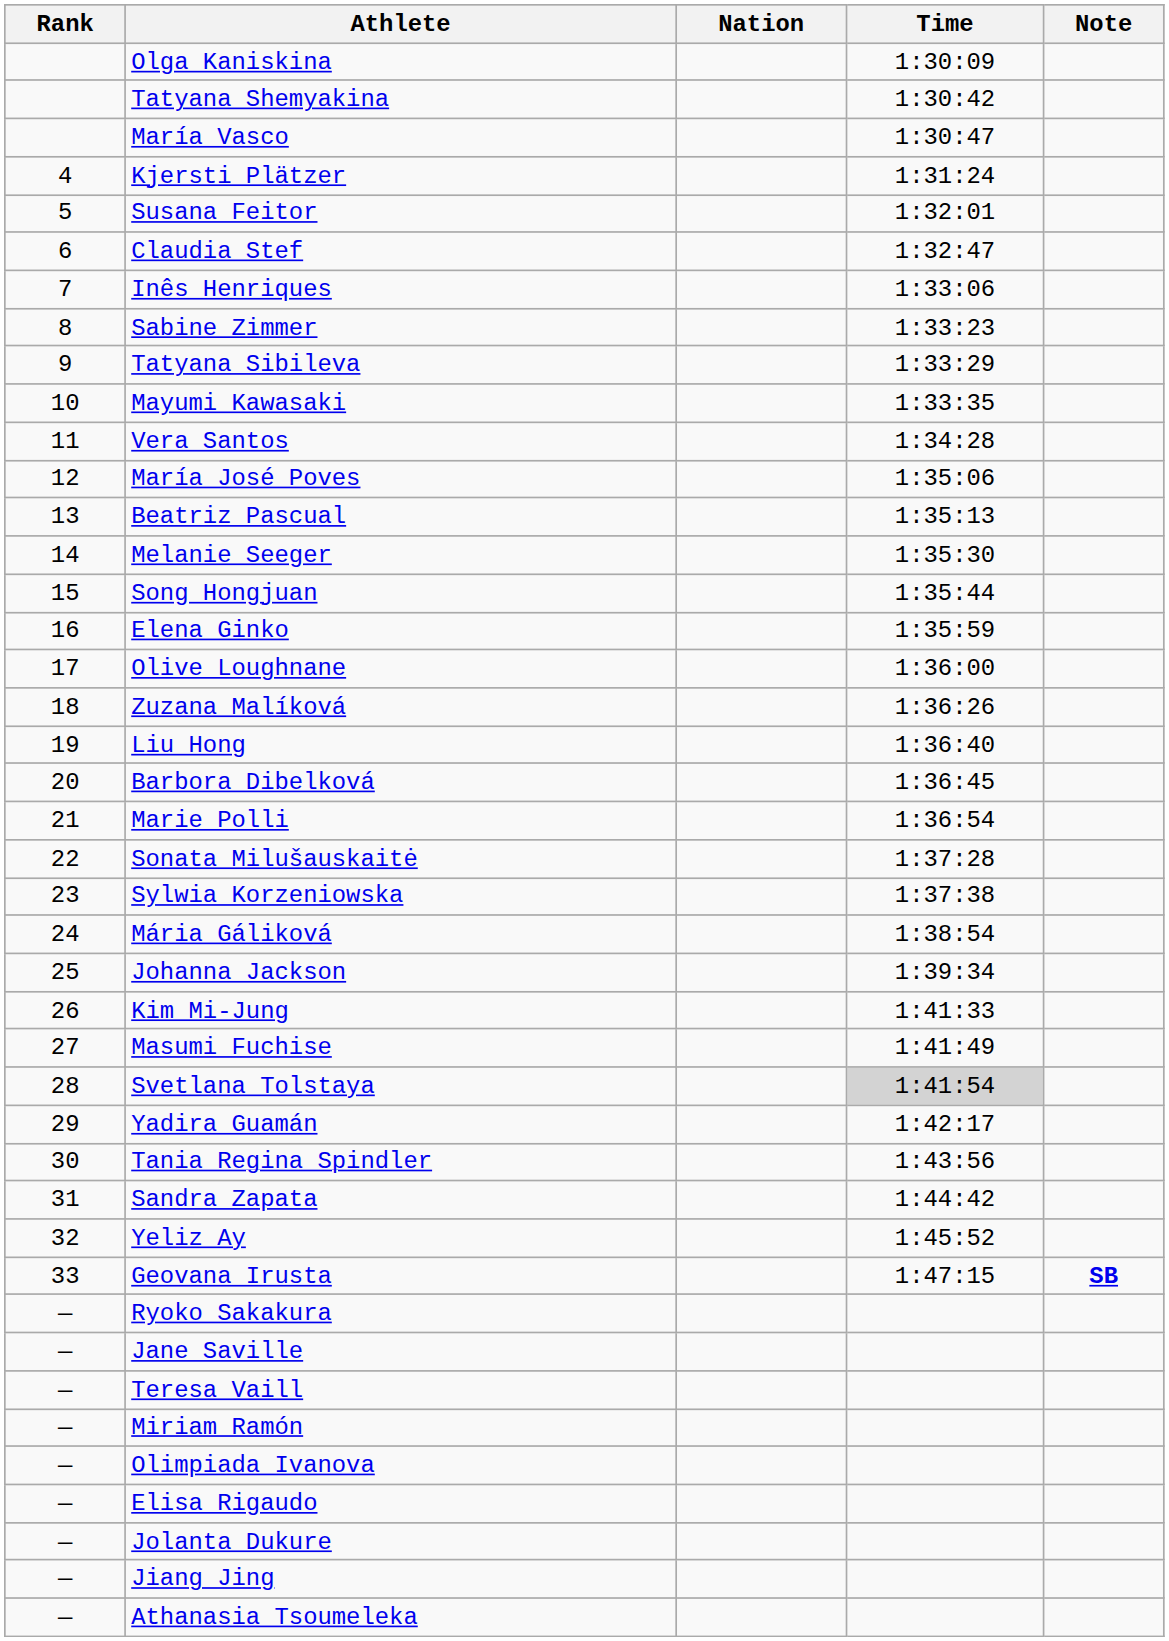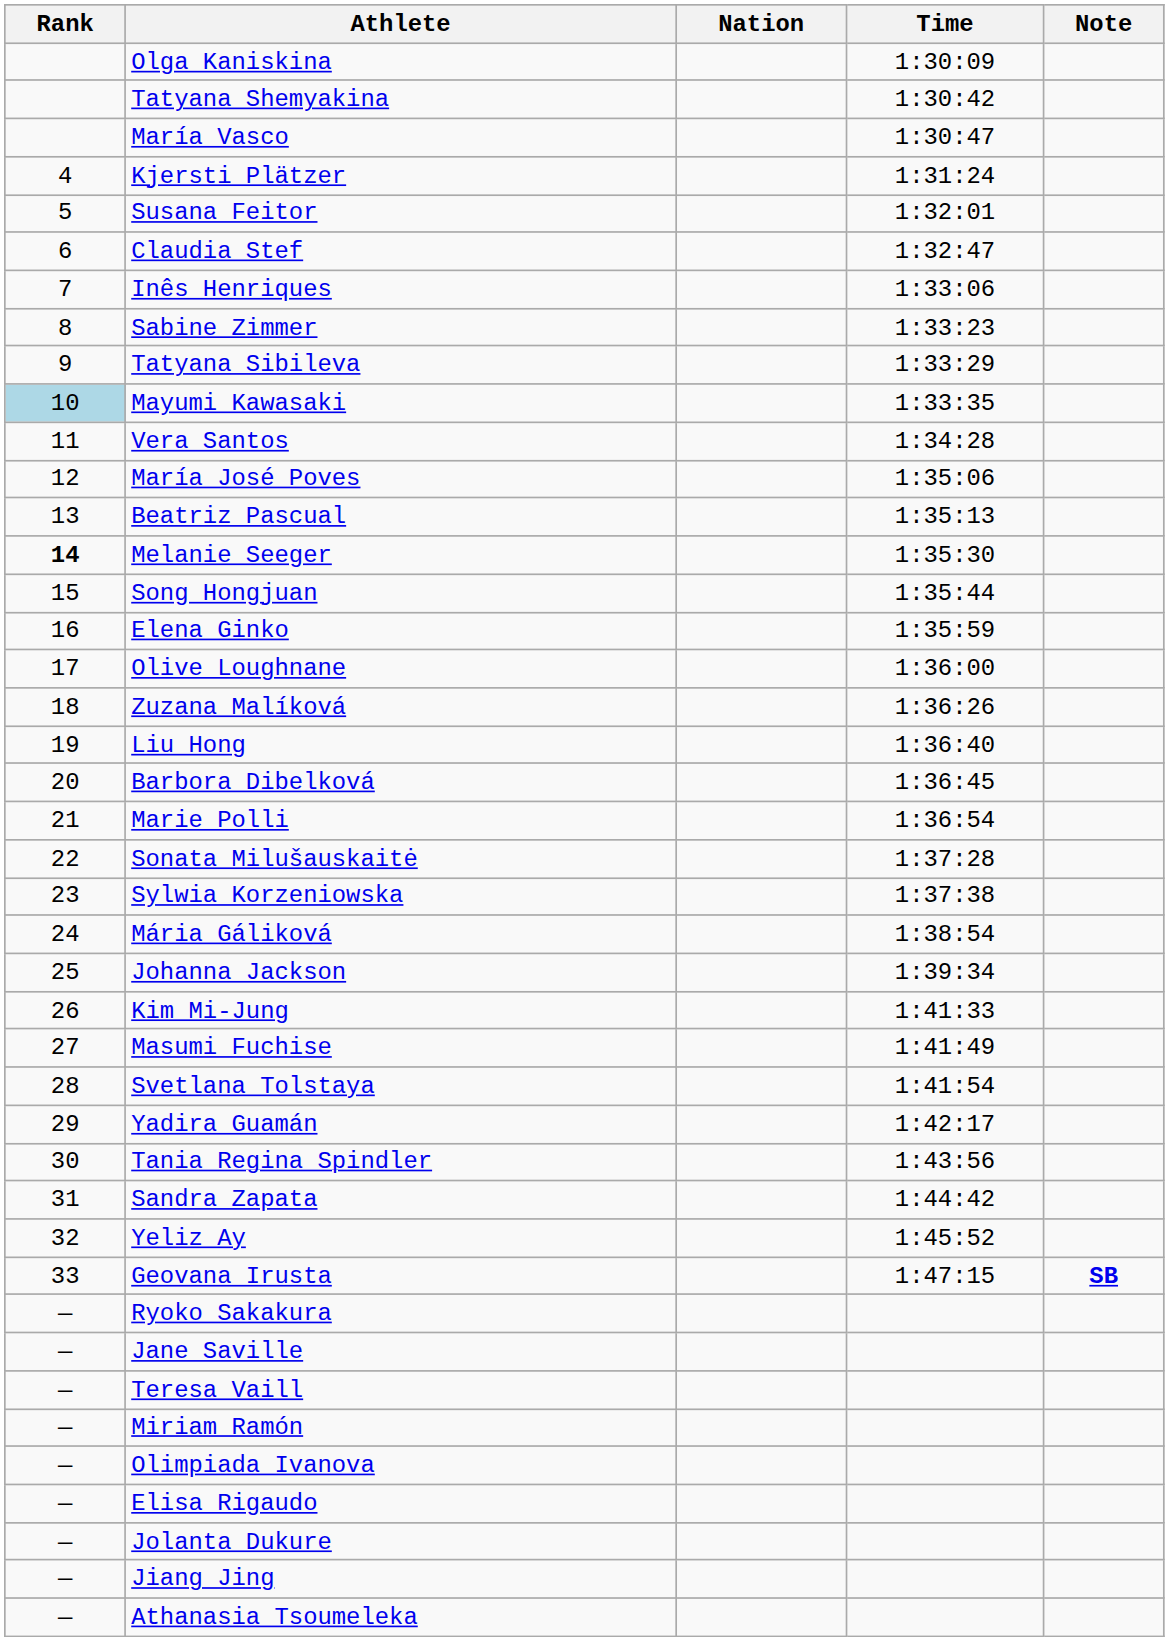(65, 404) no background -> (65, 404) lightblue background
(65, 555) normal -> (65, 555) bold
(945, 1086) lightgrey background -> (945, 1086) no background
